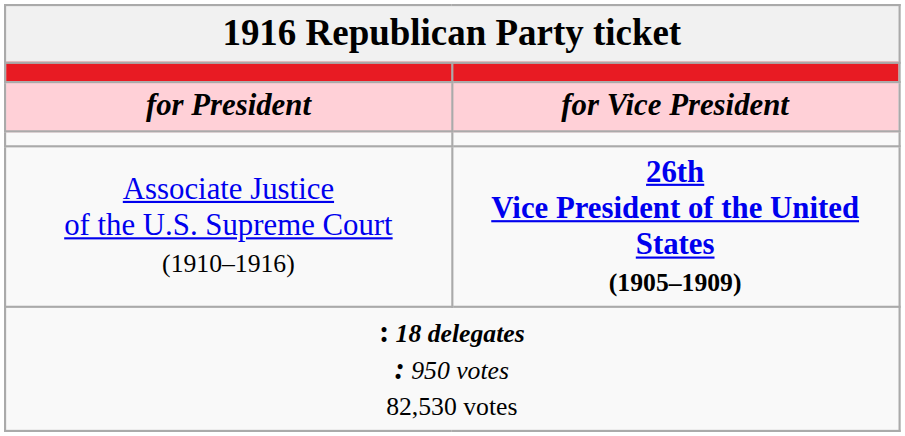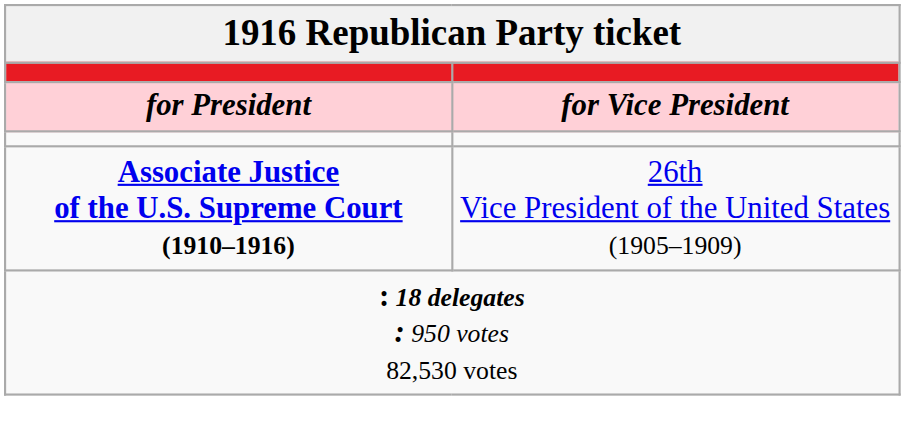(228, 226) normal -> (228, 207) bold
(675, 226) bold -> (675, 207) normal
